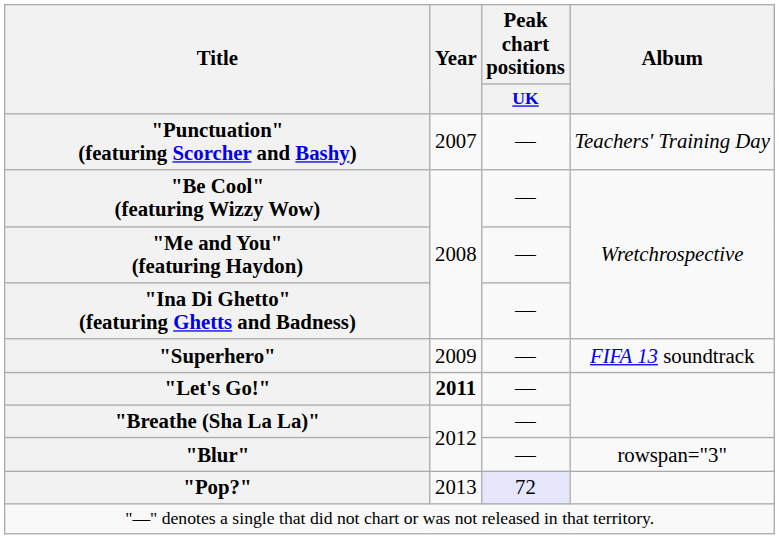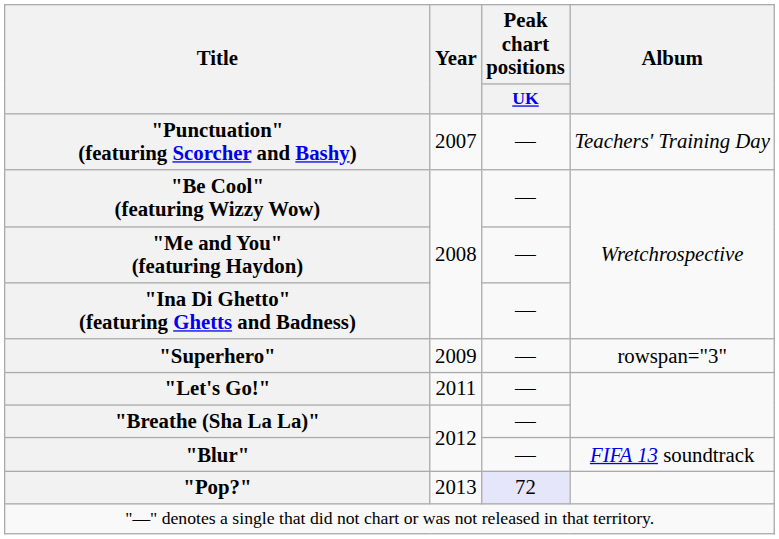(672, 355) FIFA 13 soundtrack -> (672, 355) rowspan="3"
(456, 388) bold -> (456, 388) normal
(672, 454) rowspan="3" -> (672, 454) FIFA 13 soundtrack
